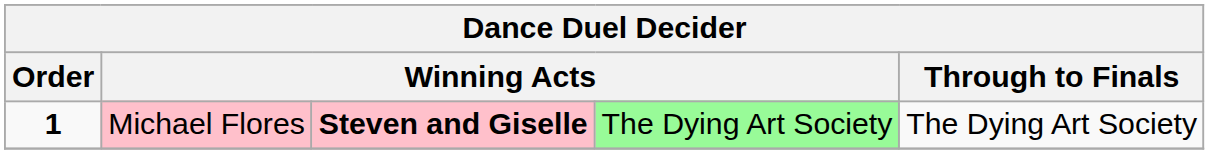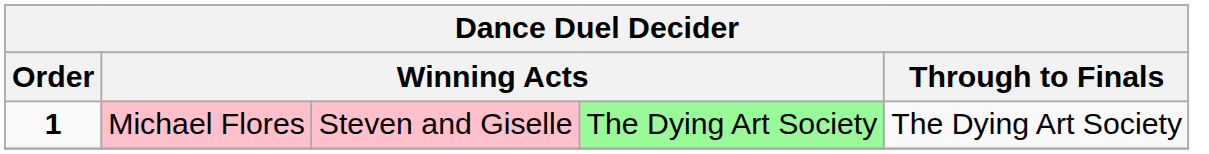(453, 124) bold -> (446, 124) normal
